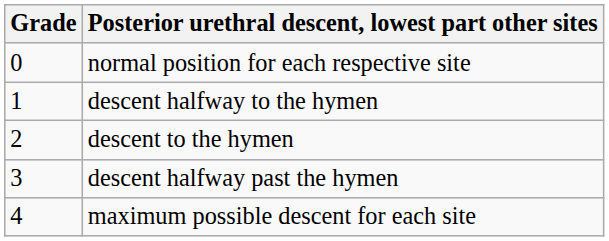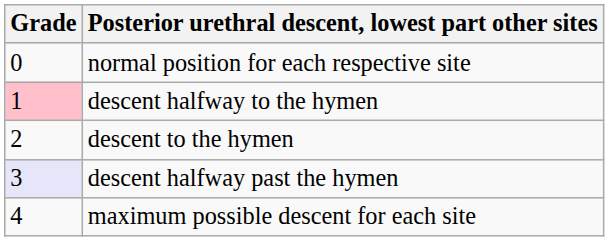(16, 100) no background -> (16, 100) pink background
(16, 178) no background -> (16, 178) lavender background
